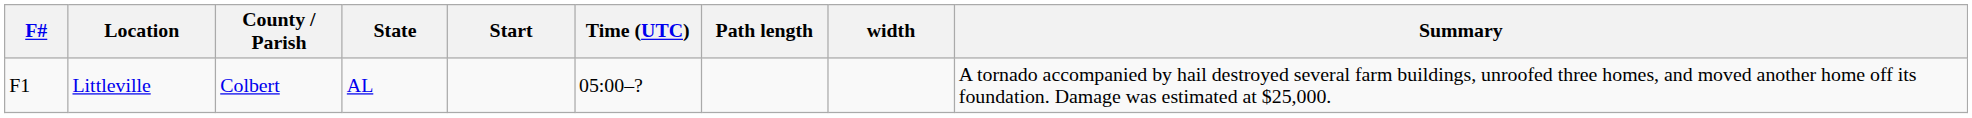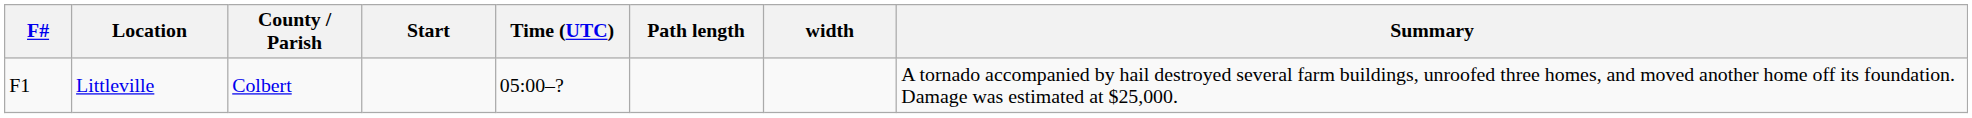- column: (395, 31)
